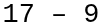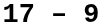(51, 15) normal -> (51, 15) bold
